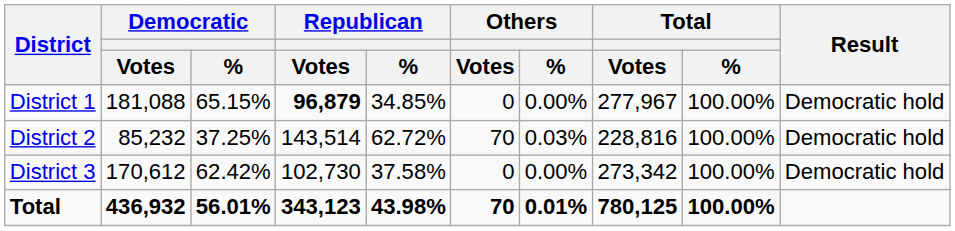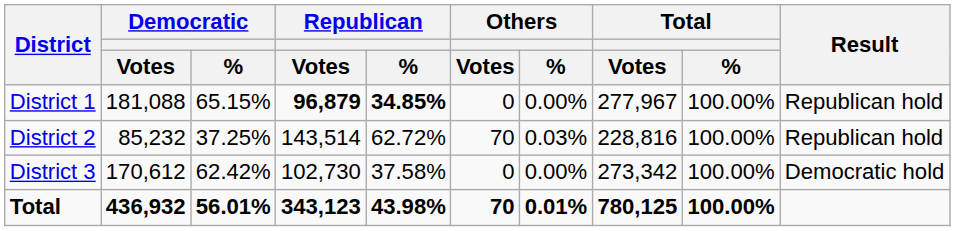(408, 102) normal -> (408, 102) bold
(865, 102) Democratic hold -> (864, 102) Republican hold
(865, 137) Democratic hold -> (864, 137) Republican hold
